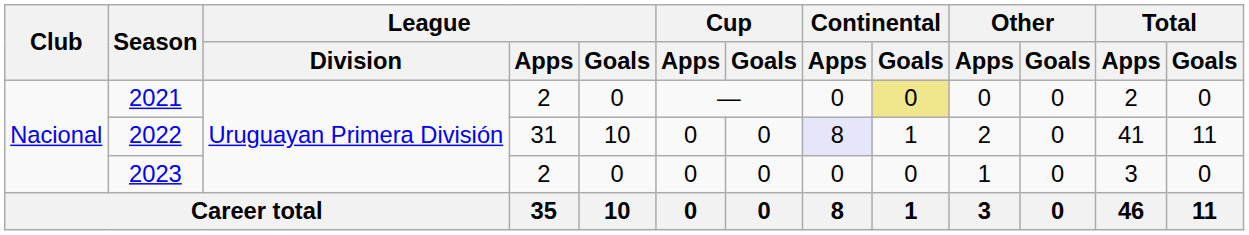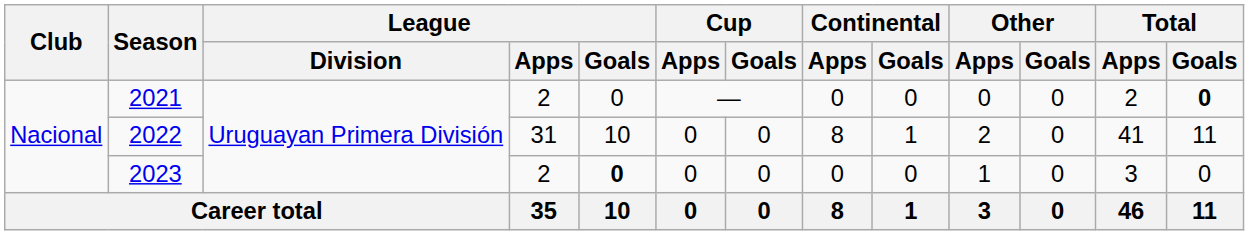(911, 98) khaki background -> (911, 98) no background
(1205, 98) normal -> (1205, 98) bold
(837, 135) lavender background -> (837, 135) no background
(617, 173) normal -> (617, 173) bold
